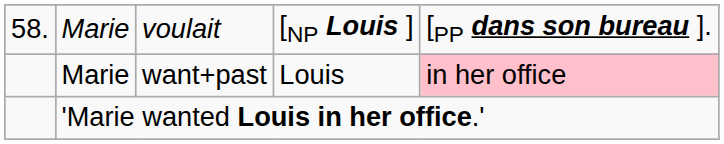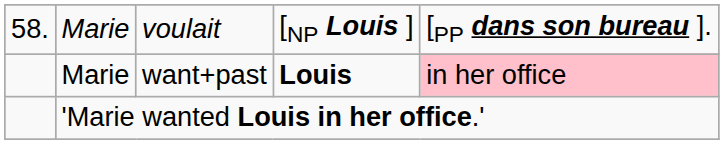(312, 74) normal -> (316, 74) bold
